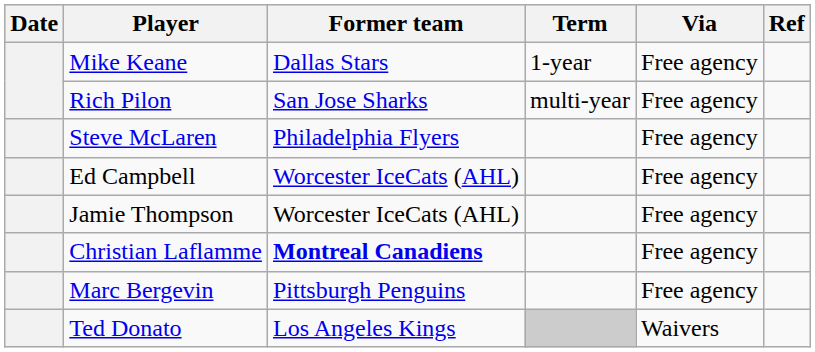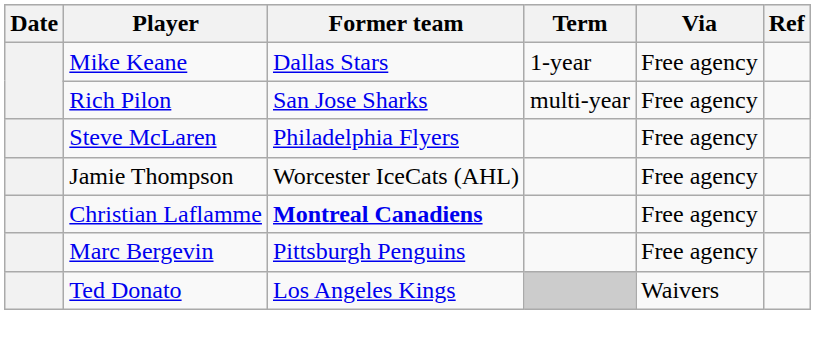- row: (132, 175)
